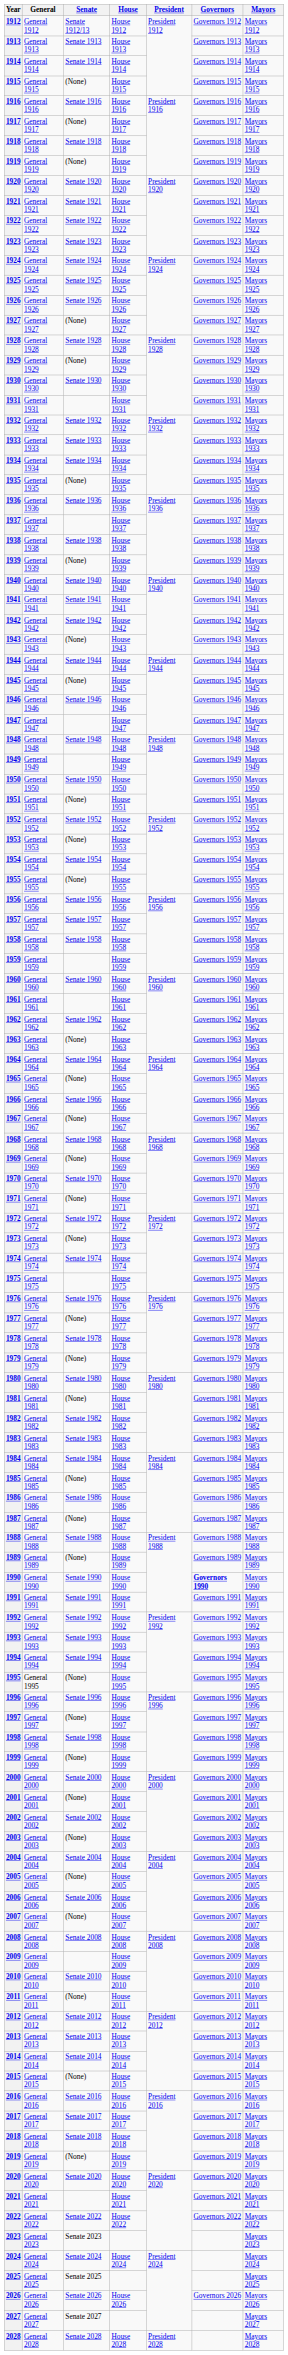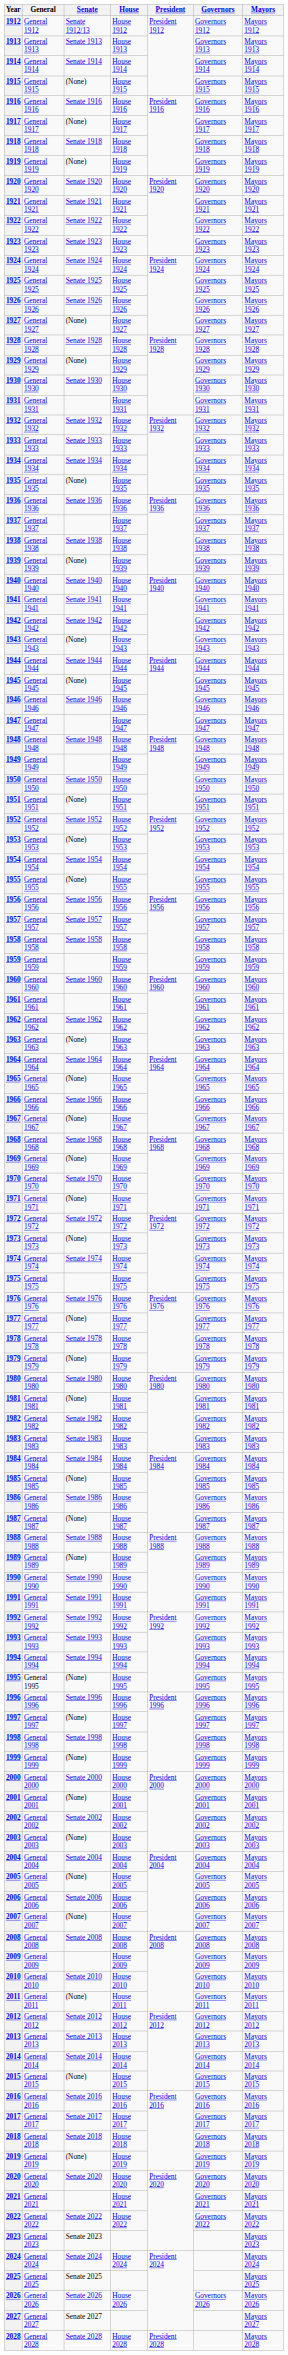(210, 1582) bold -> (210, 1582) normal
